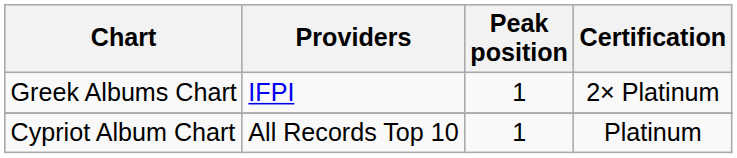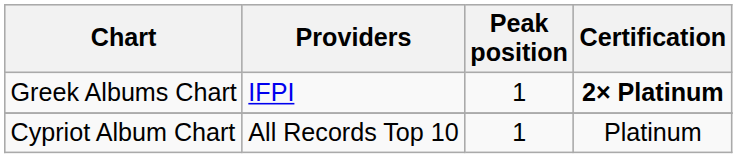(653, 92) normal -> (653, 92) bold
